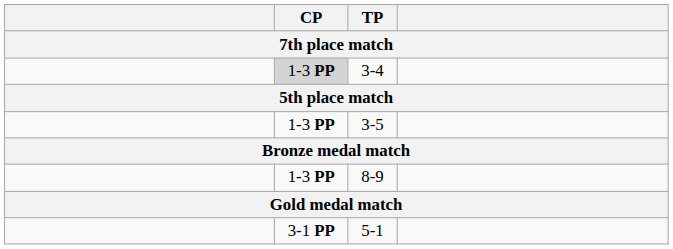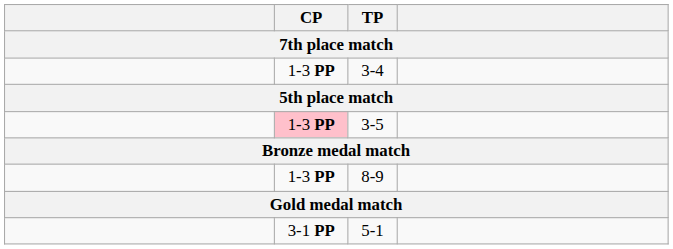(311, 71) lightgrey background -> (311, 71) no background
(311, 124) no background -> (311, 124) pink background
